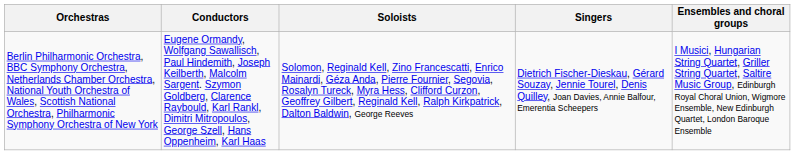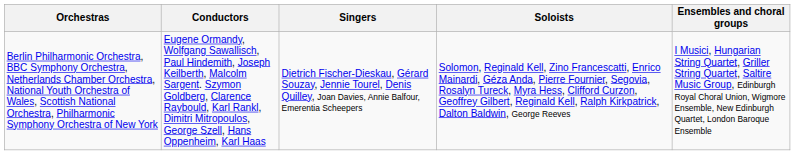columns swapped: (397, 18) <-> (594, 18)
